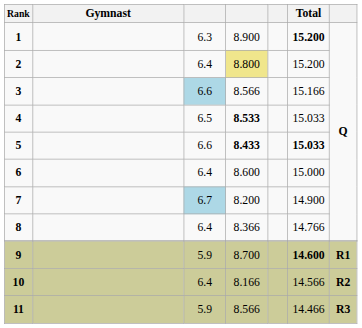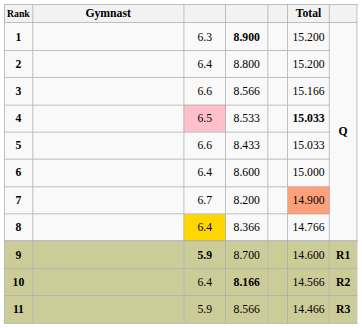(247, 36) normal -> (247, 36) bold
(309, 36) bold -> (309, 36) normal
(247, 63) khaki background -> (247, 63) no background
(205, 91) lightblue background -> (205, 91) no background
(205, 118) no background -> (205, 118) pink background
(247, 118) bold -> (247, 118) normal
(309, 118) normal -> (309, 118) bold
(247, 145) bold -> (247, 145) normal
(309, 145) bold -> (309, 145) normal
(205, 200) lightblue background -> (205, 200) no background
(309, 200) no background -> (309, 200) lightsalmon background
(205, 227) no background -> (205, 227) gold background
(205, 254) normal -> (205, 254) bold
(309, 254) bold -> (309, 254) normal
(247, 282) normal -> (247, 282) bold
